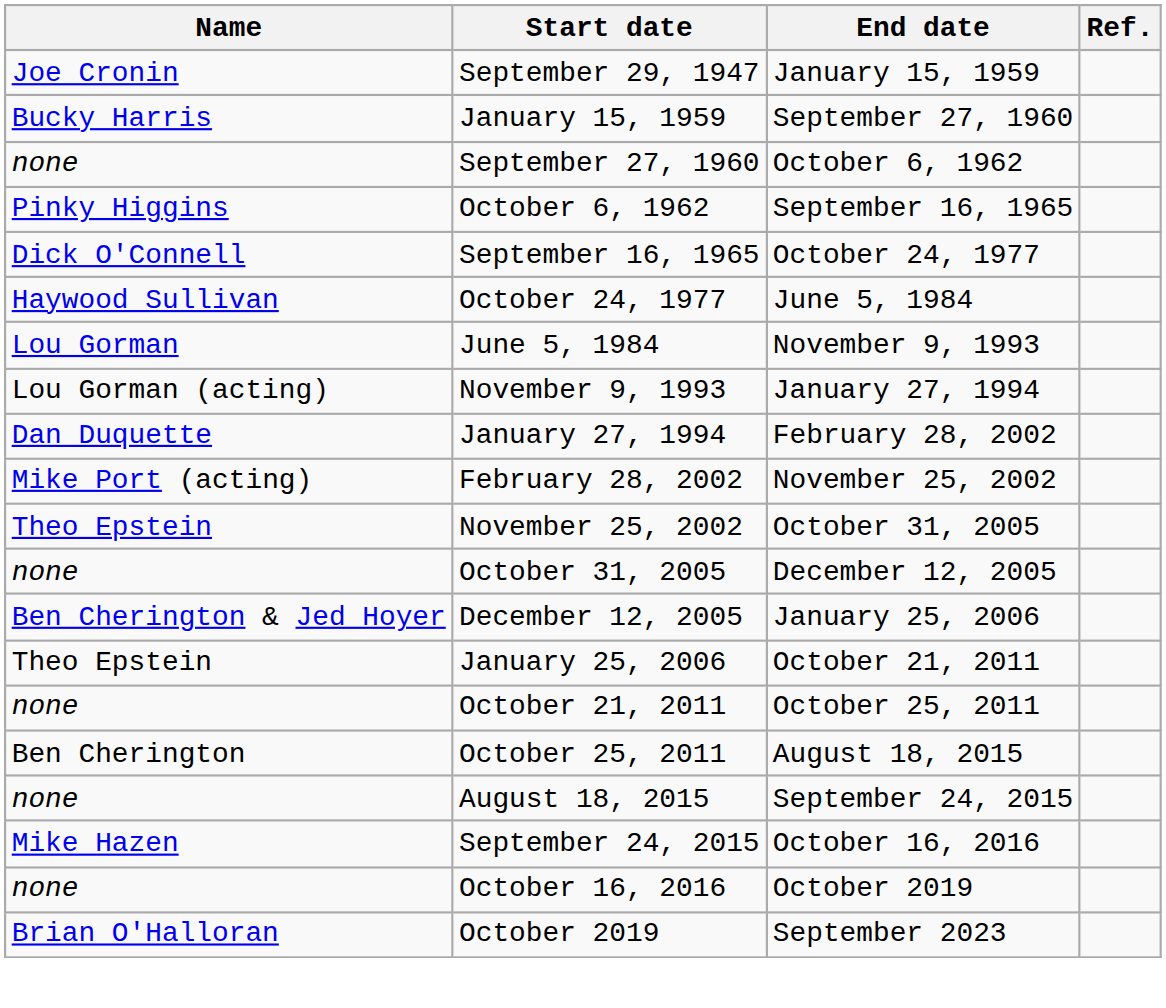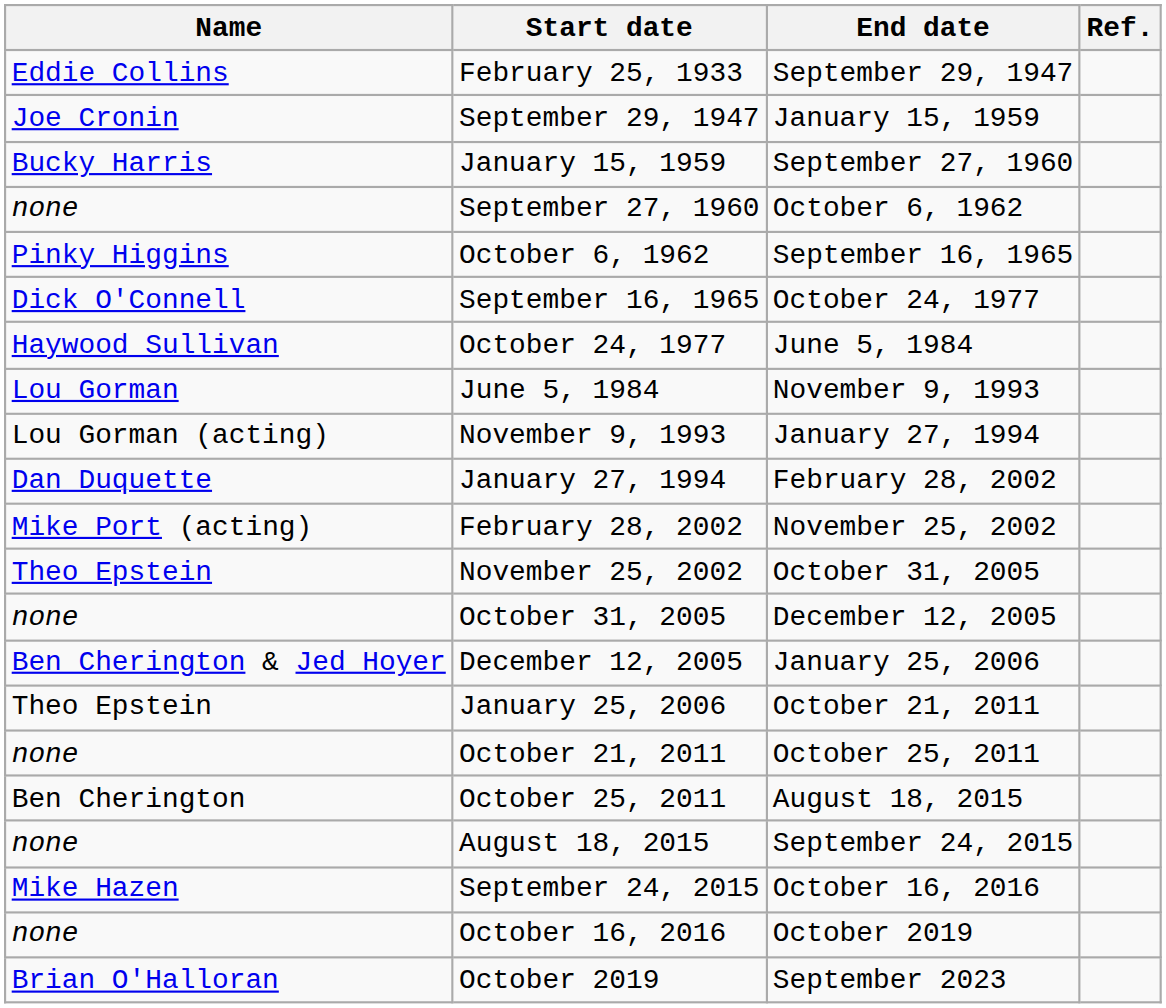+ row: (601, 73)
